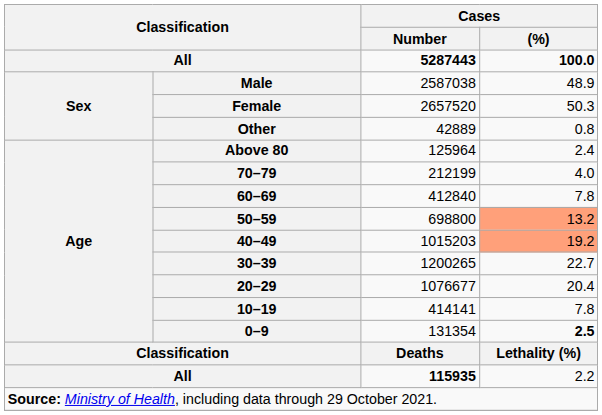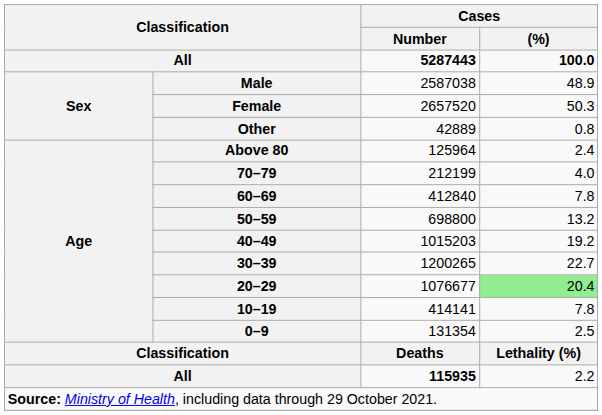(581, 219) lightsalmon background -> (581, 219) no background
(581, 241) lightsalmon background -> (581, 241) no background
(581, 286) no background -> (581, 286) lightgreen background
(585, 331) bold -> (585, 331) normal
